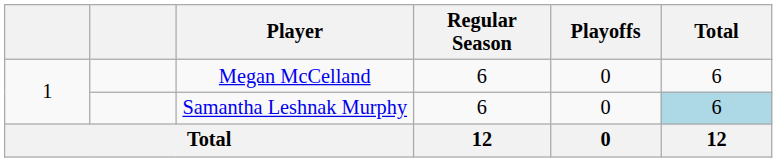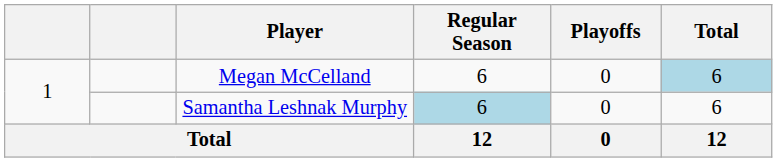(717, 75) no background -> (717, 75) lightblue background
(482, 107) no background -> (482, 107) lightblue background
(717, 107) lightblue background -> (717, 107) no background
